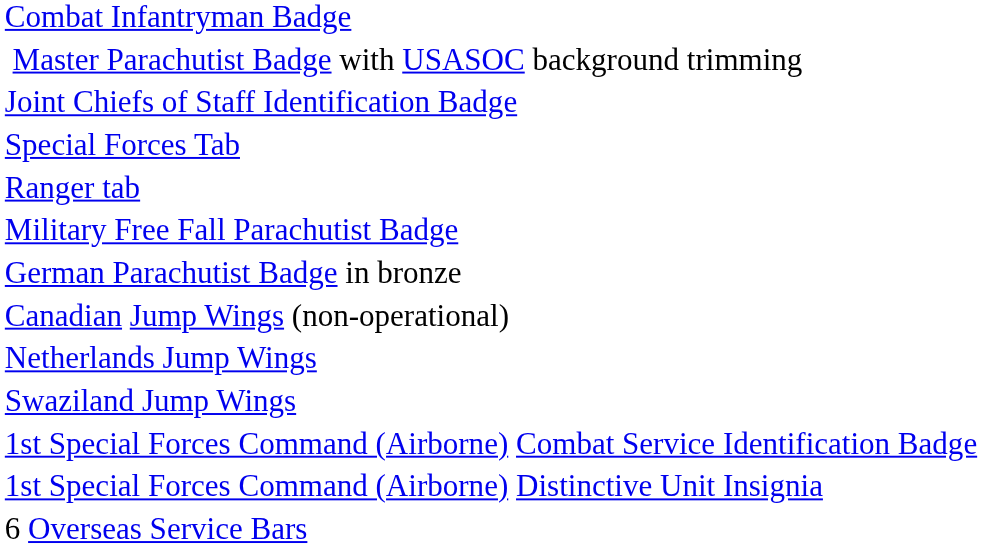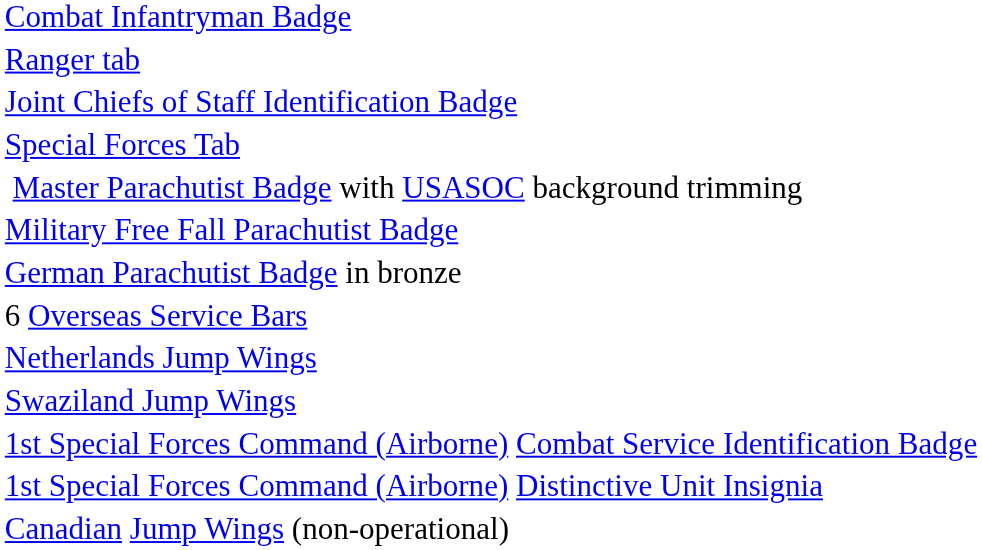(404, 59) Master Parachutist Badge with USASOC background trimming -> (72, 59) Ranger tab
(72, 187) Ranger tab -> (404, 187) Master Parachutist Badge with USASOC background trimming
(257, 315) Canadian Jump Wings (non-operational) -> (156, 315) 6 Overseas Service Bars
(156, 528) 6 Overseas Service Bars -> (257, 528) Canadian Jump Wings (non-operational)
